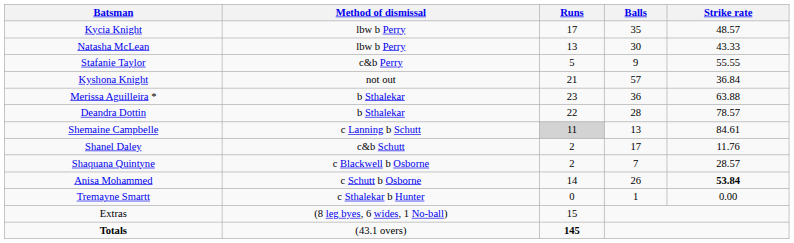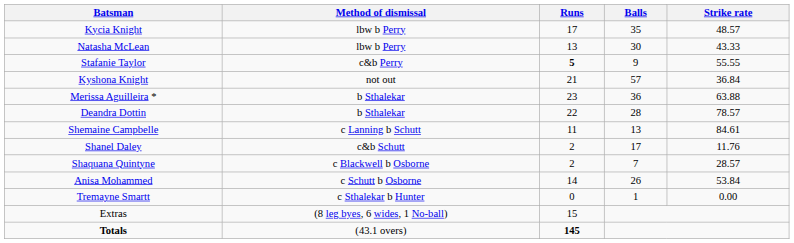(572, 63) normal -> (572, 63) bold
(572, 130) lightgrey background -> (572, 130) no background
(728, 180) bold -> (728, 180) normal
